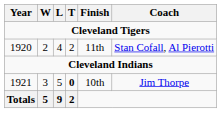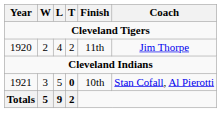(164, 47) Stan Cofall, Al Pierotti -> (164, 47) Jim Thorpe
(164, 82) Jim Thorpe -> (164, 82) Stan Cofall, Al Pierotti
